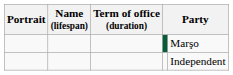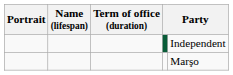(185, 43) Marşo -> (198, 43) Independent
(198, 61) Independent -> (185, 61) Marşo
